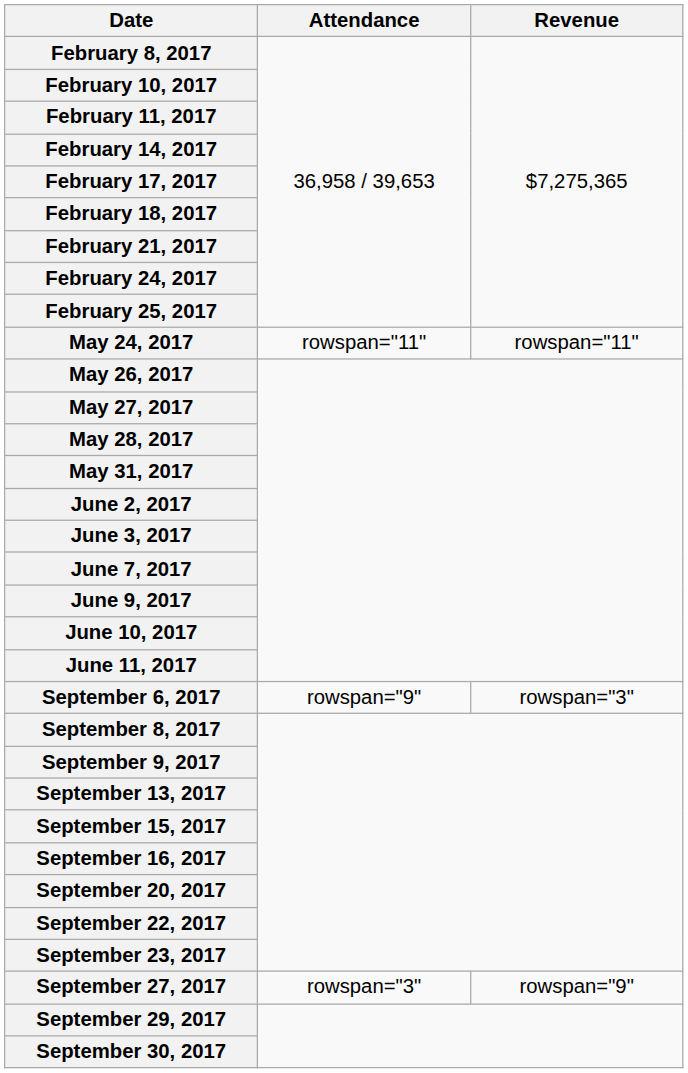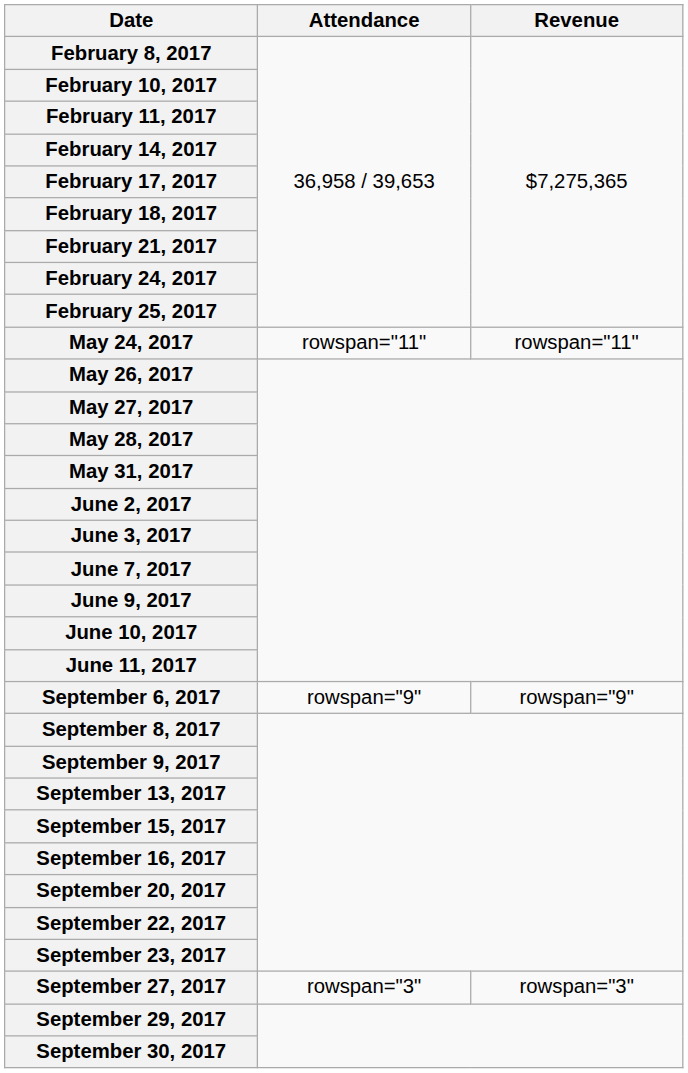(577, 697) rowspan="3" -> (577, 697) rowspan="9"
(577, 987) rowspan="9" -> (577, 987) rowspan="3"
